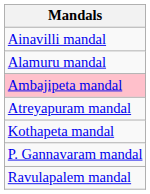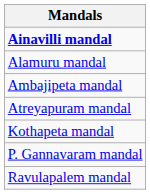(57, 39) normal -> (60, 39) bold
(65, 85) pink background -> (65, 85) no background
